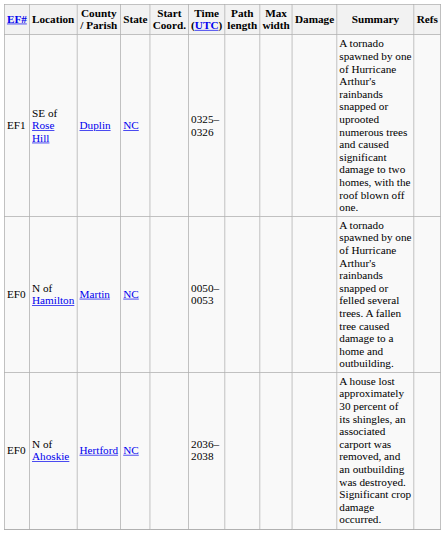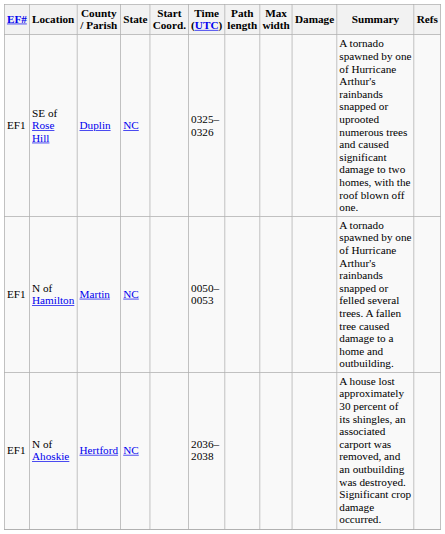(16, 294) EF0 -> (16, 294) EF1
(16, 450) EF0 -> (16, 450) EF1
